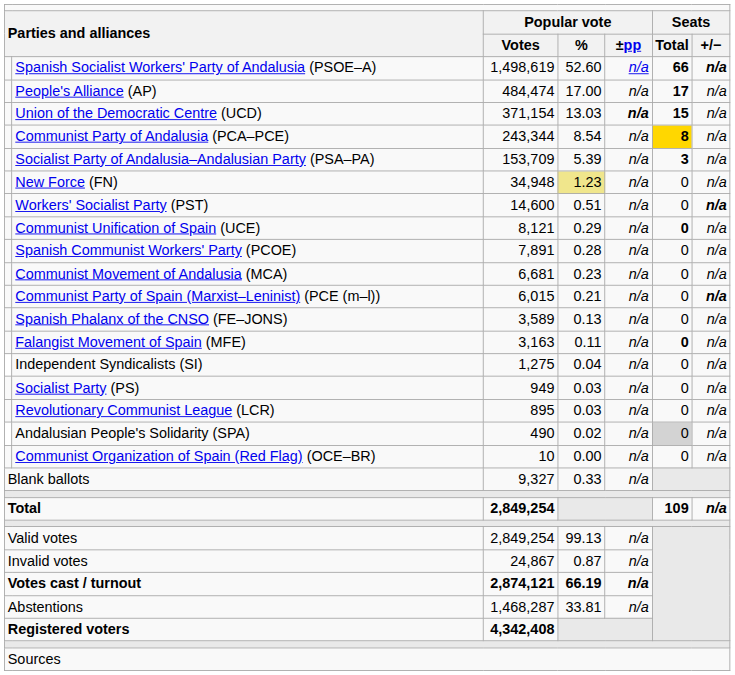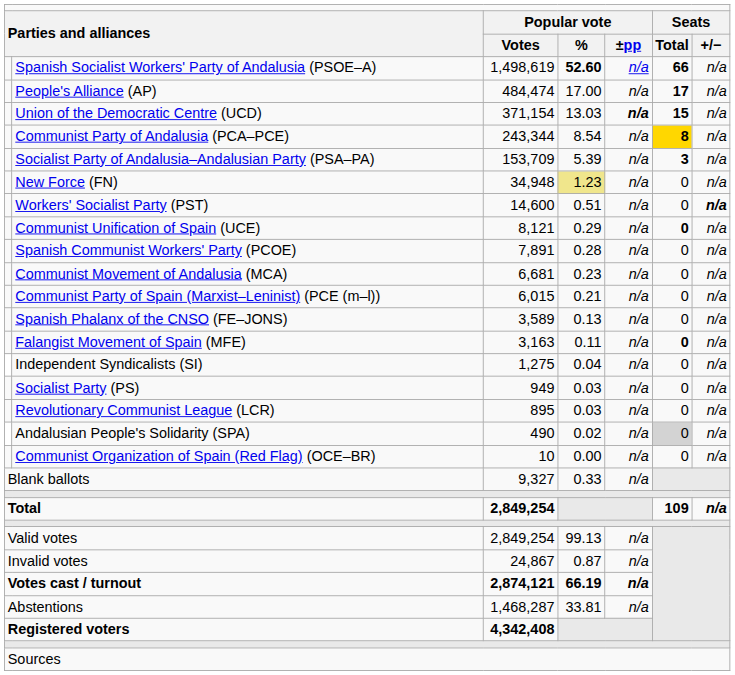(584, 68) normal -> (584, 68) bold
(716, 68) bold -> (717, 68) normal
(716, 296) bold -> (717, 296) normal
